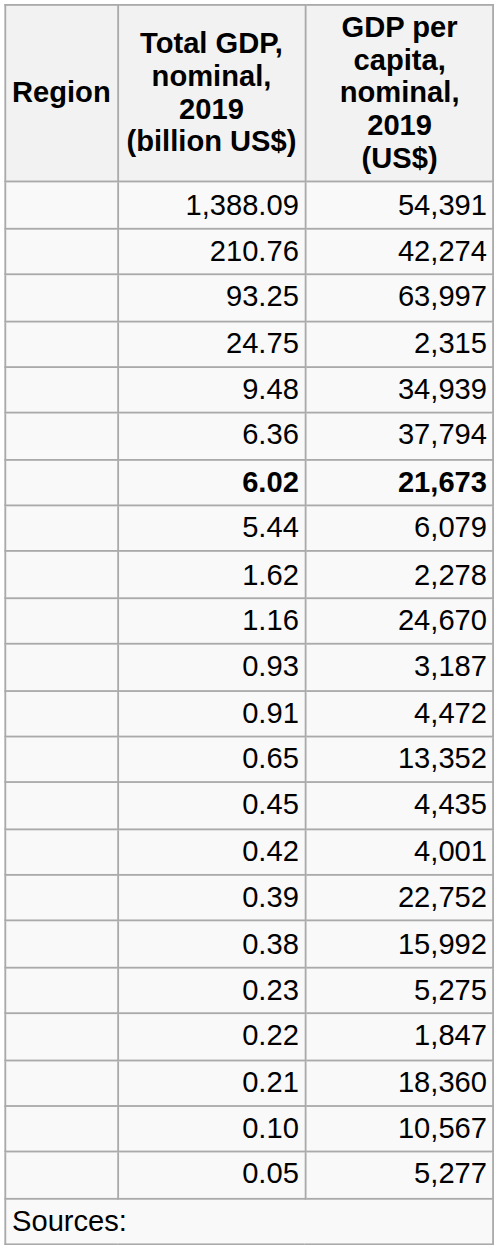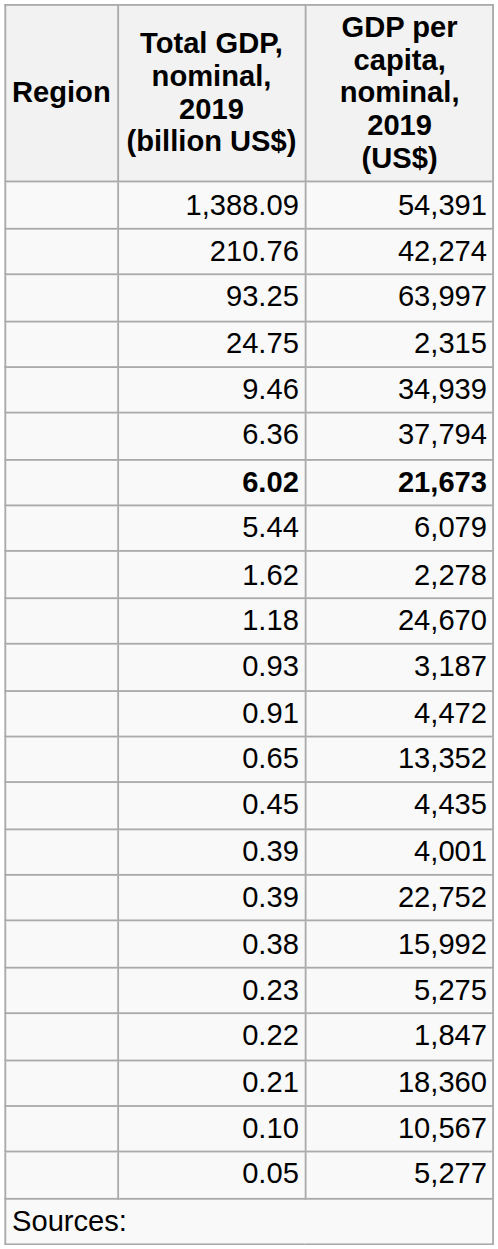(271, 389) 9.48 -> (271, 389) 9.46
(271, 620) 1.16 -> (271, 620) 1.18
(271, 851) 0.42 -> (271, 851) 0.39
